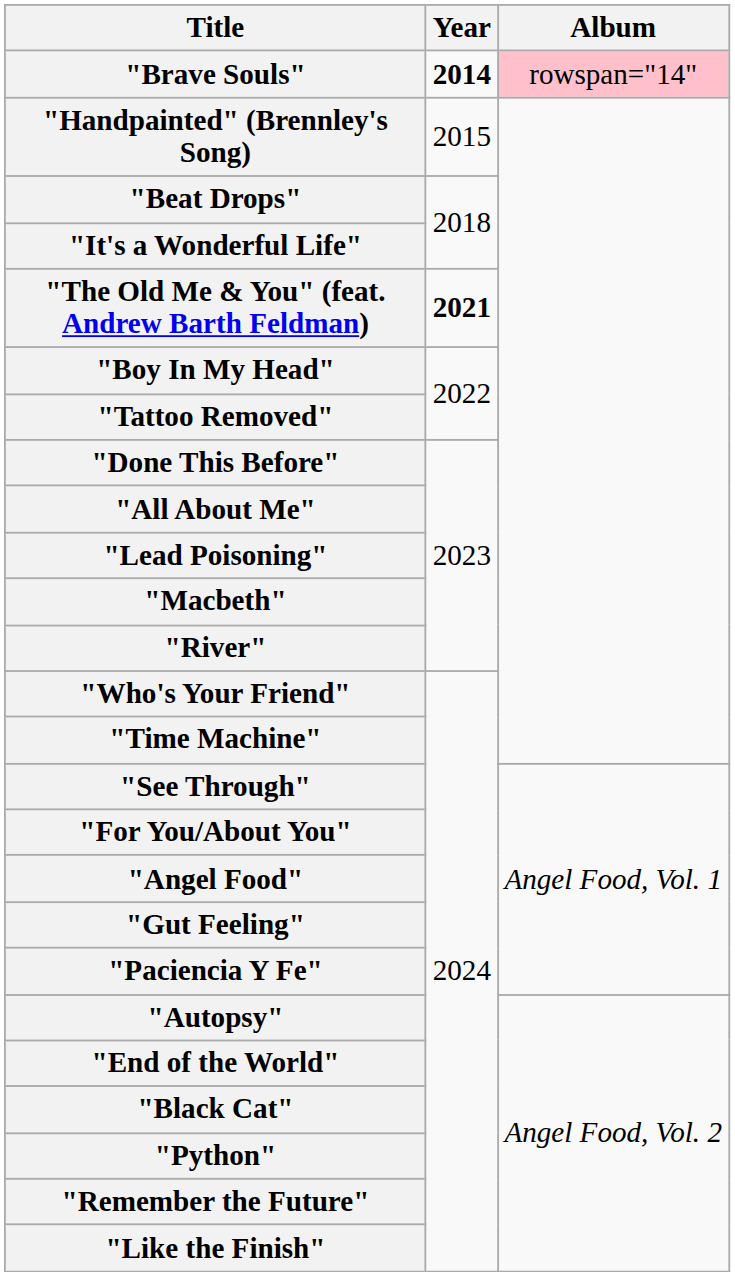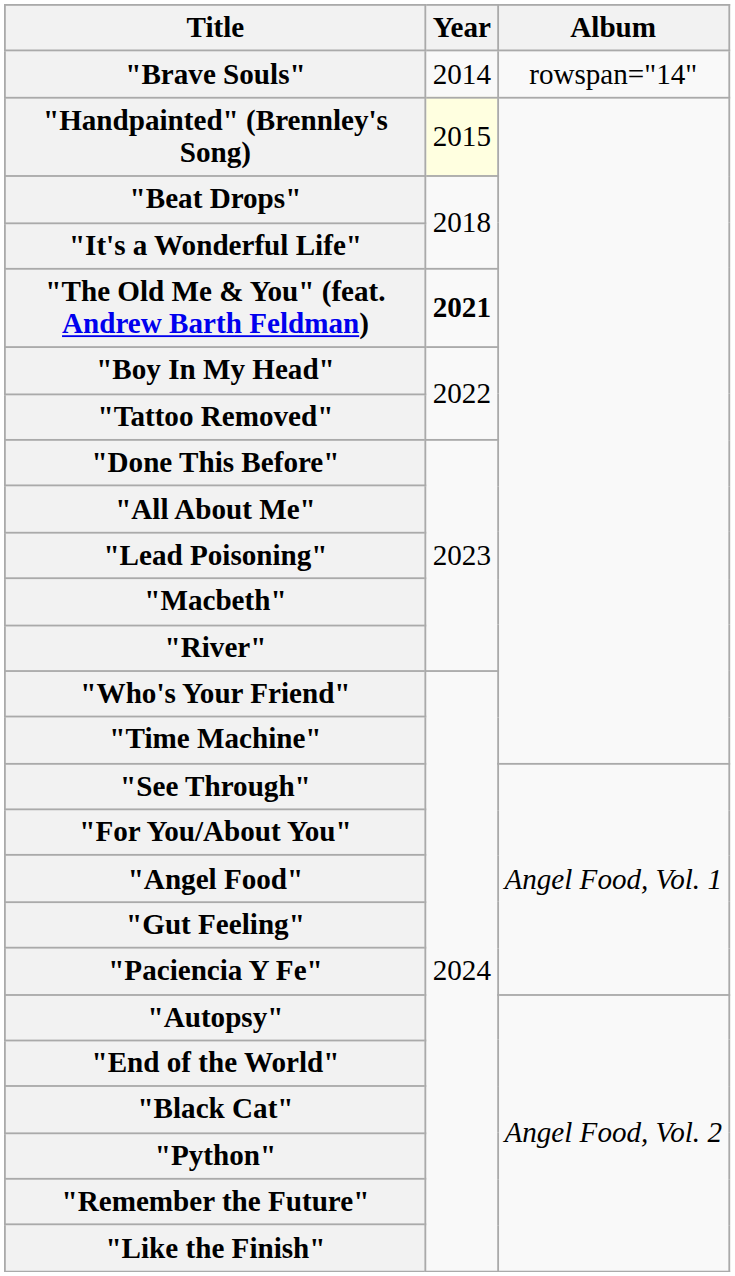(462, 73) bold -> (462, 73) normal
(613, 73) pink background -> (613, 73) no background
(462, 136) no background -> (462, 136) lightyellow background
